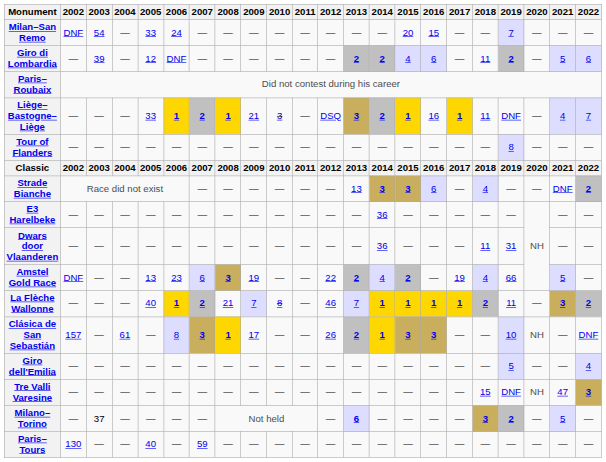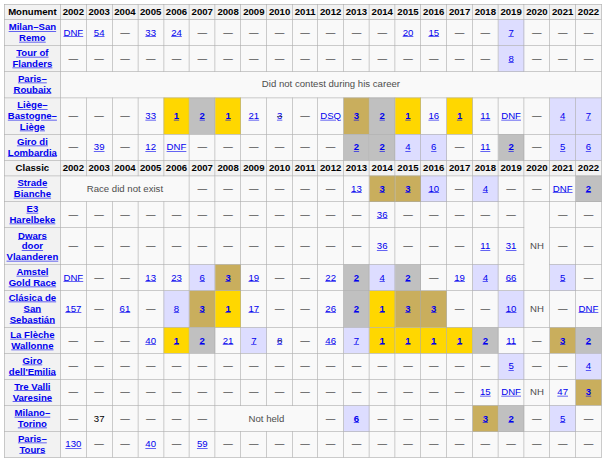rows swapped: (32, 147) <-> (32, 58)
(434, 188) 6 -> (434, 188) 10
rows swapped: (32, 303) <-> (32, 335)
